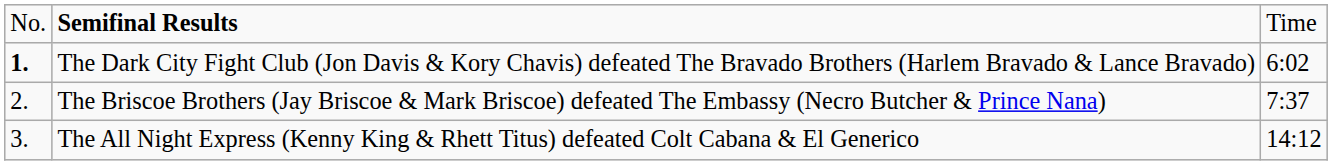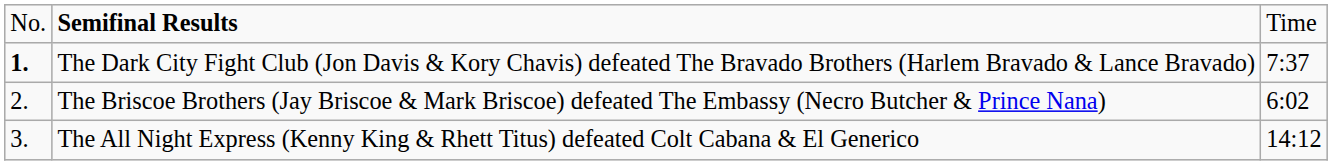(1288, 62) 6:02 -> (1288, 62) 7:37
(1288, 100) 7:37 -> (1288, 100) 6:02
